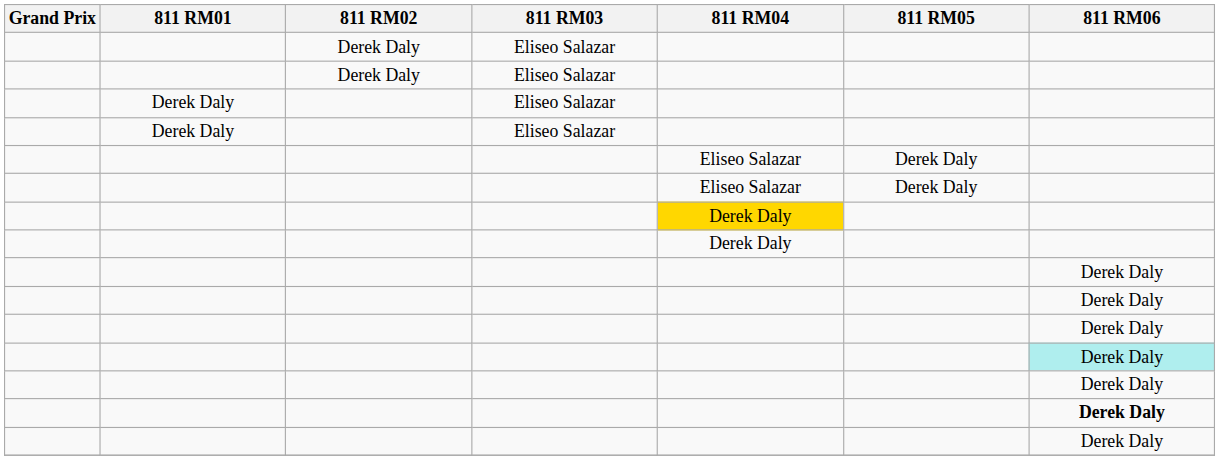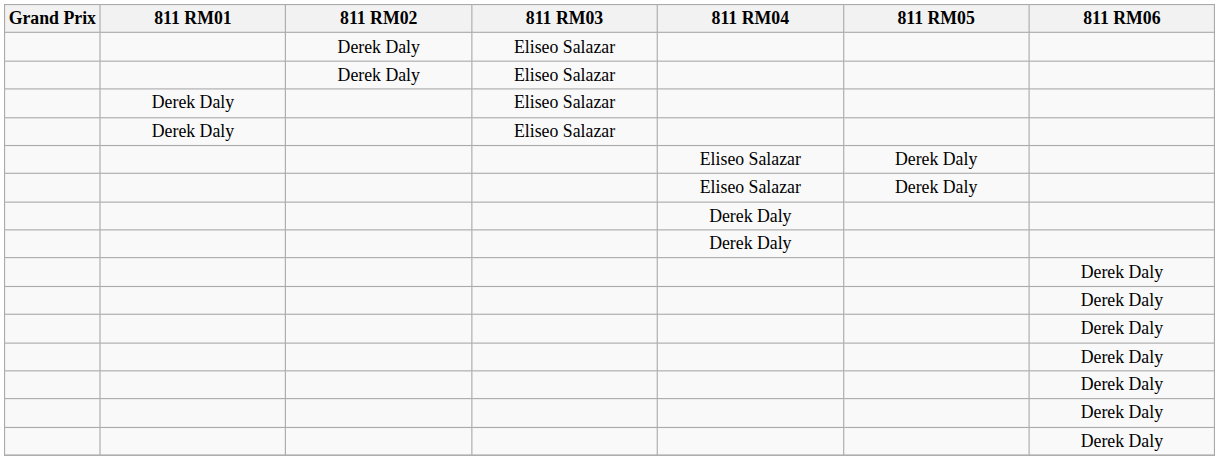(750, 215) gold background -> (750, 215) no background
(1122, 356) paleturquoise background -> (1122, 356) no background
(1122, 412) bold -> (1122, 412) normal
